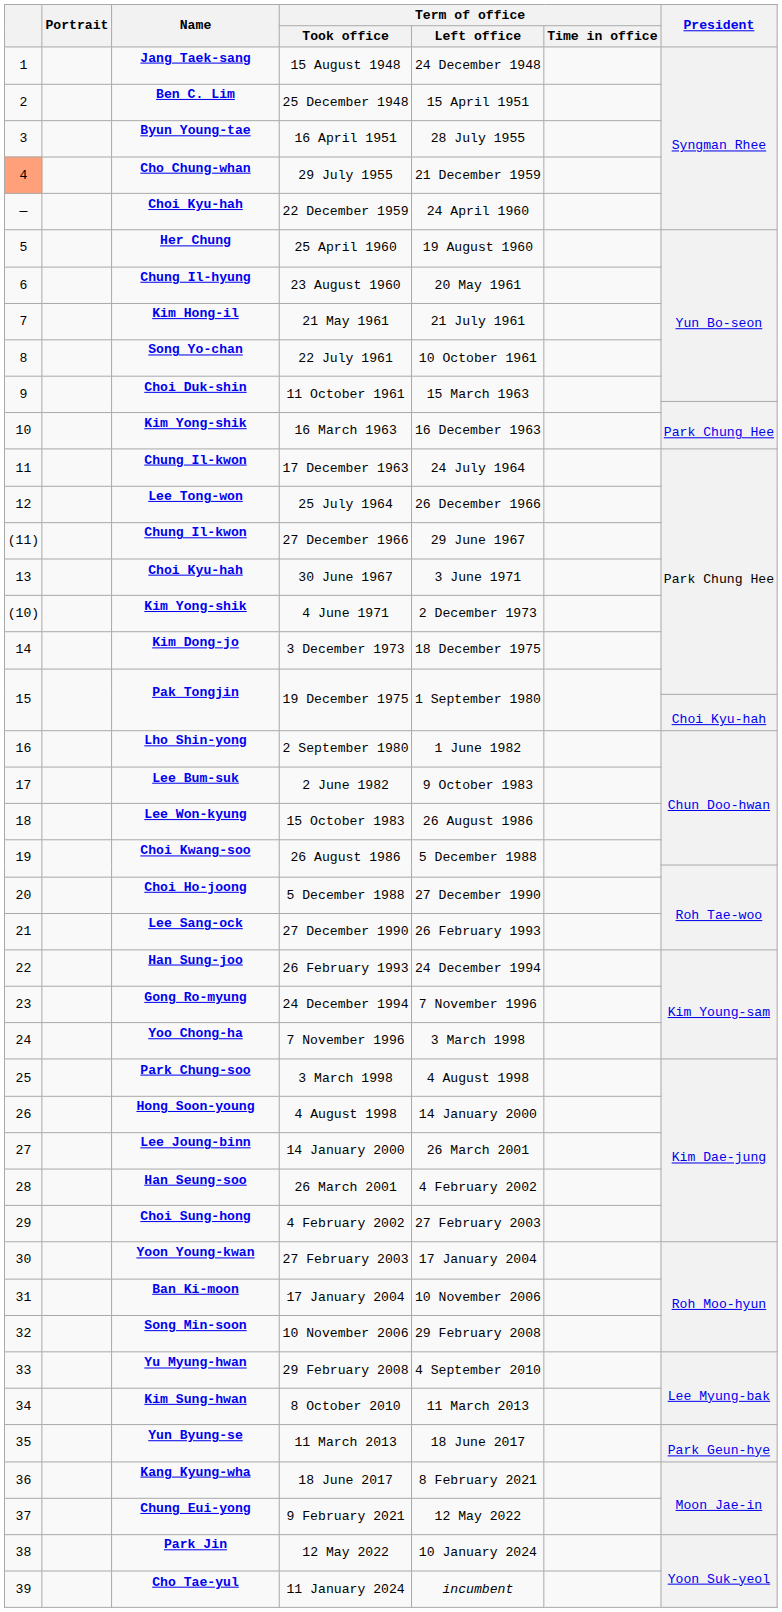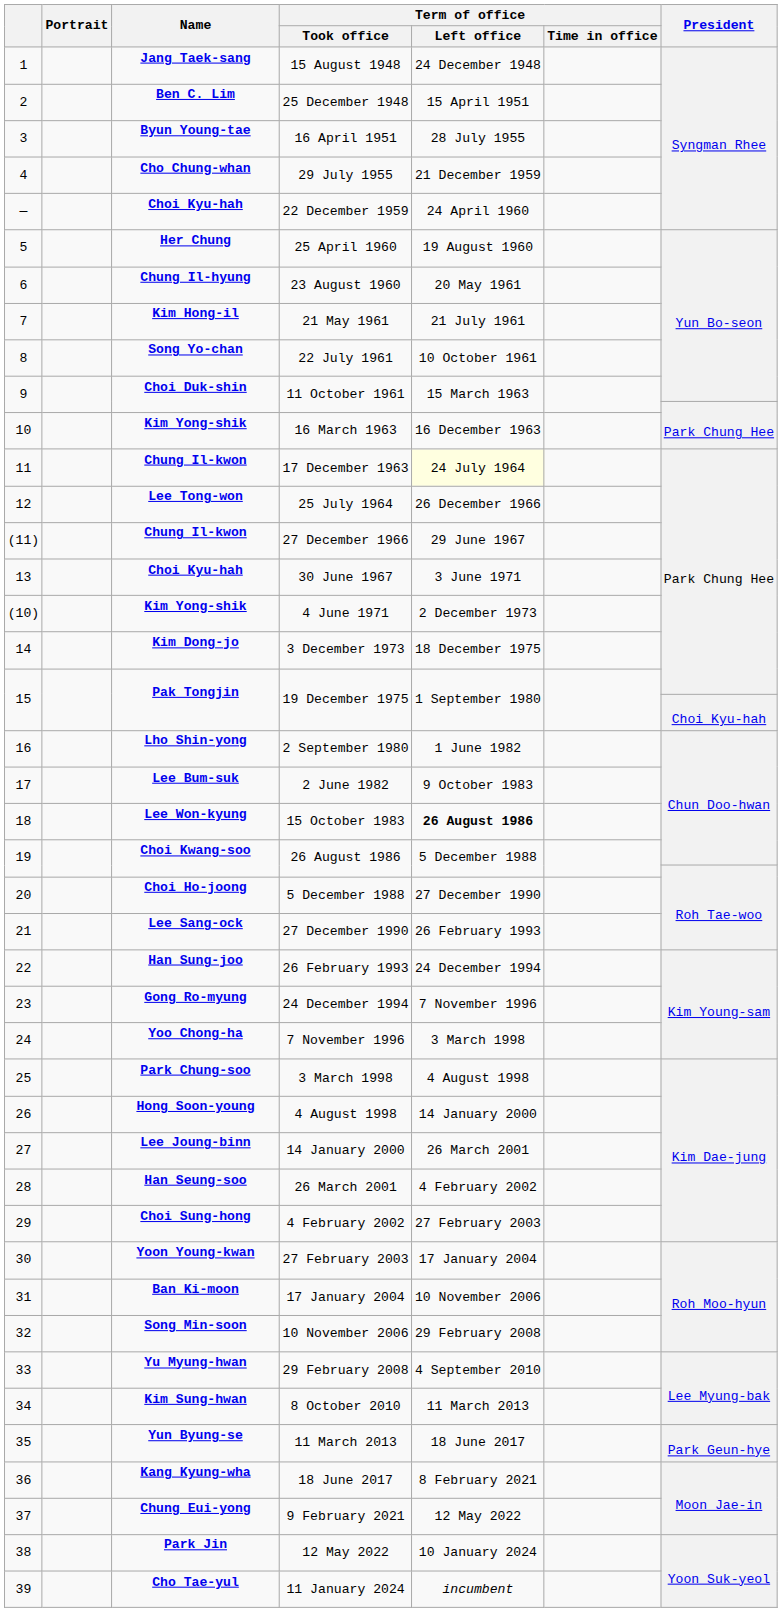(23, 175) lightsalmon background -> (23, 175) no background
(478, 468) no background -> (478, 468) lightyellow background
(478, 822) normal -> (478, 822) bold
